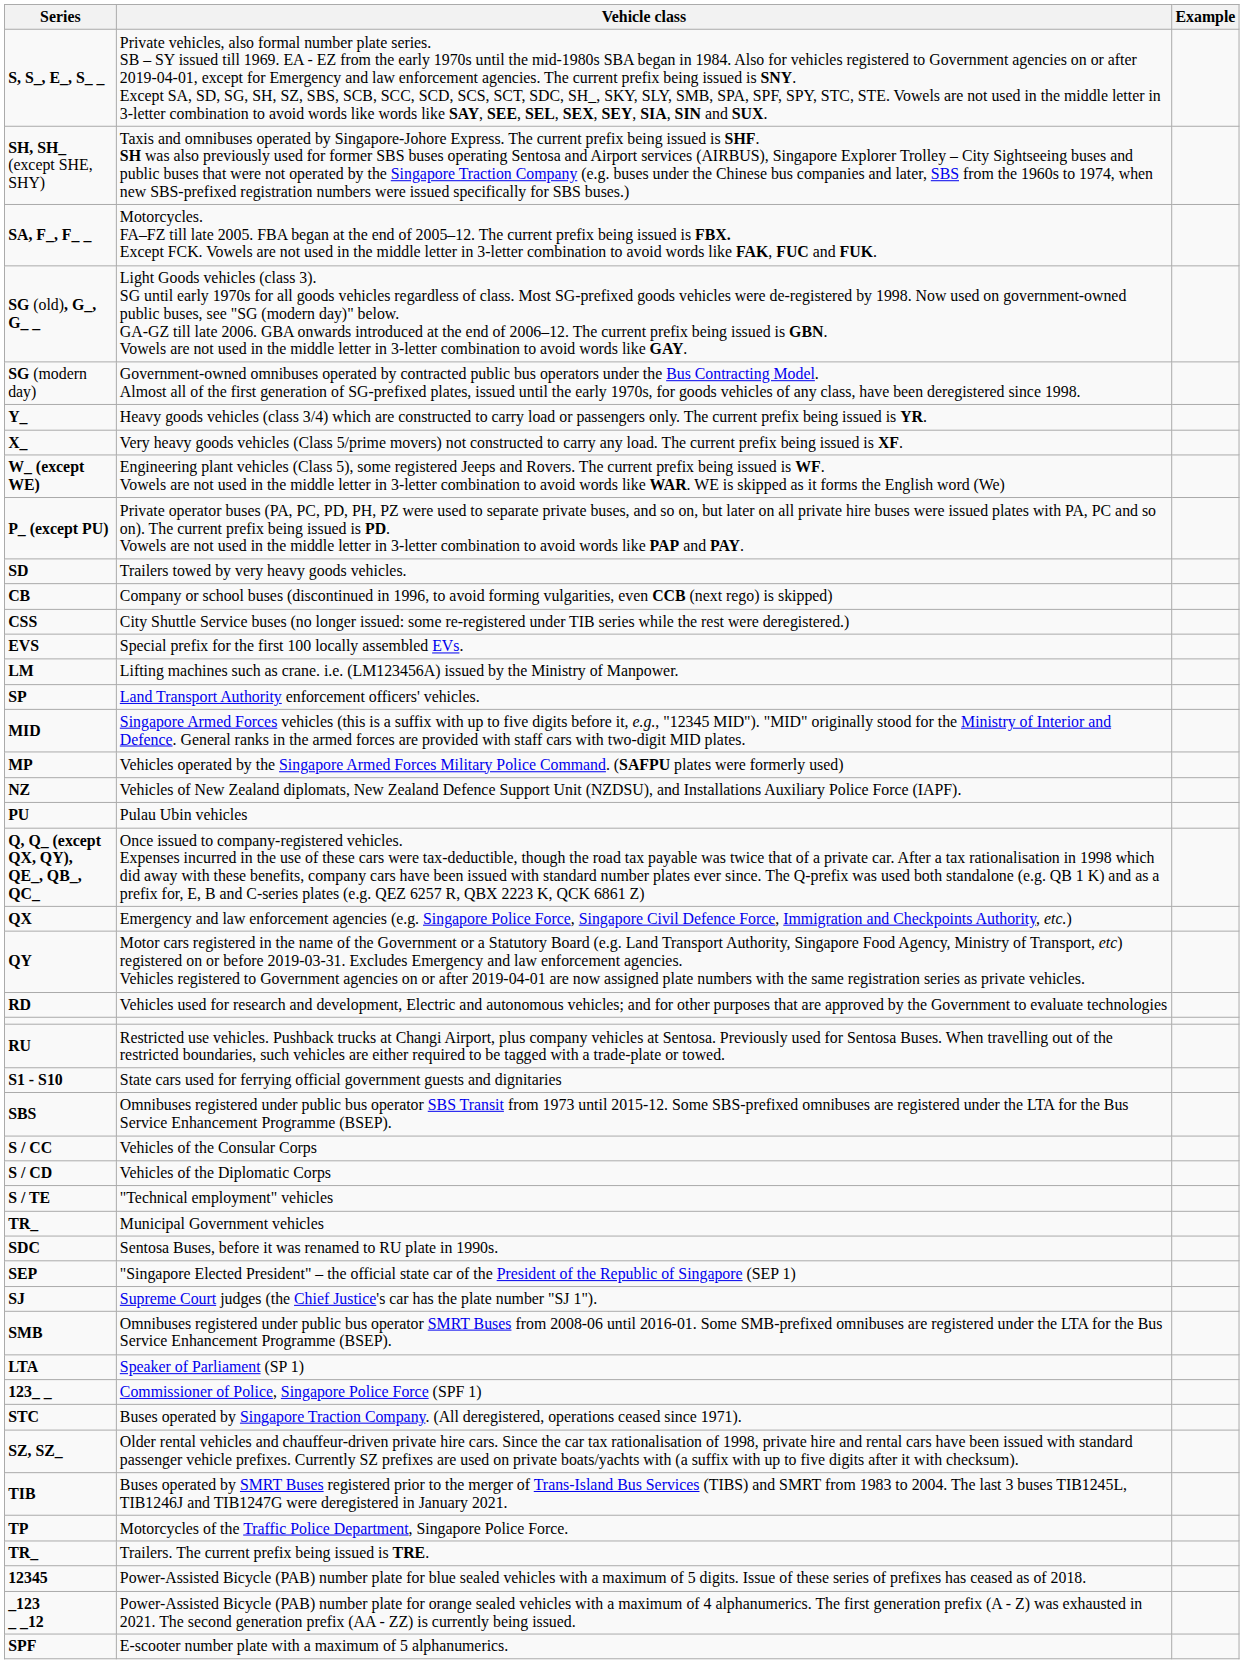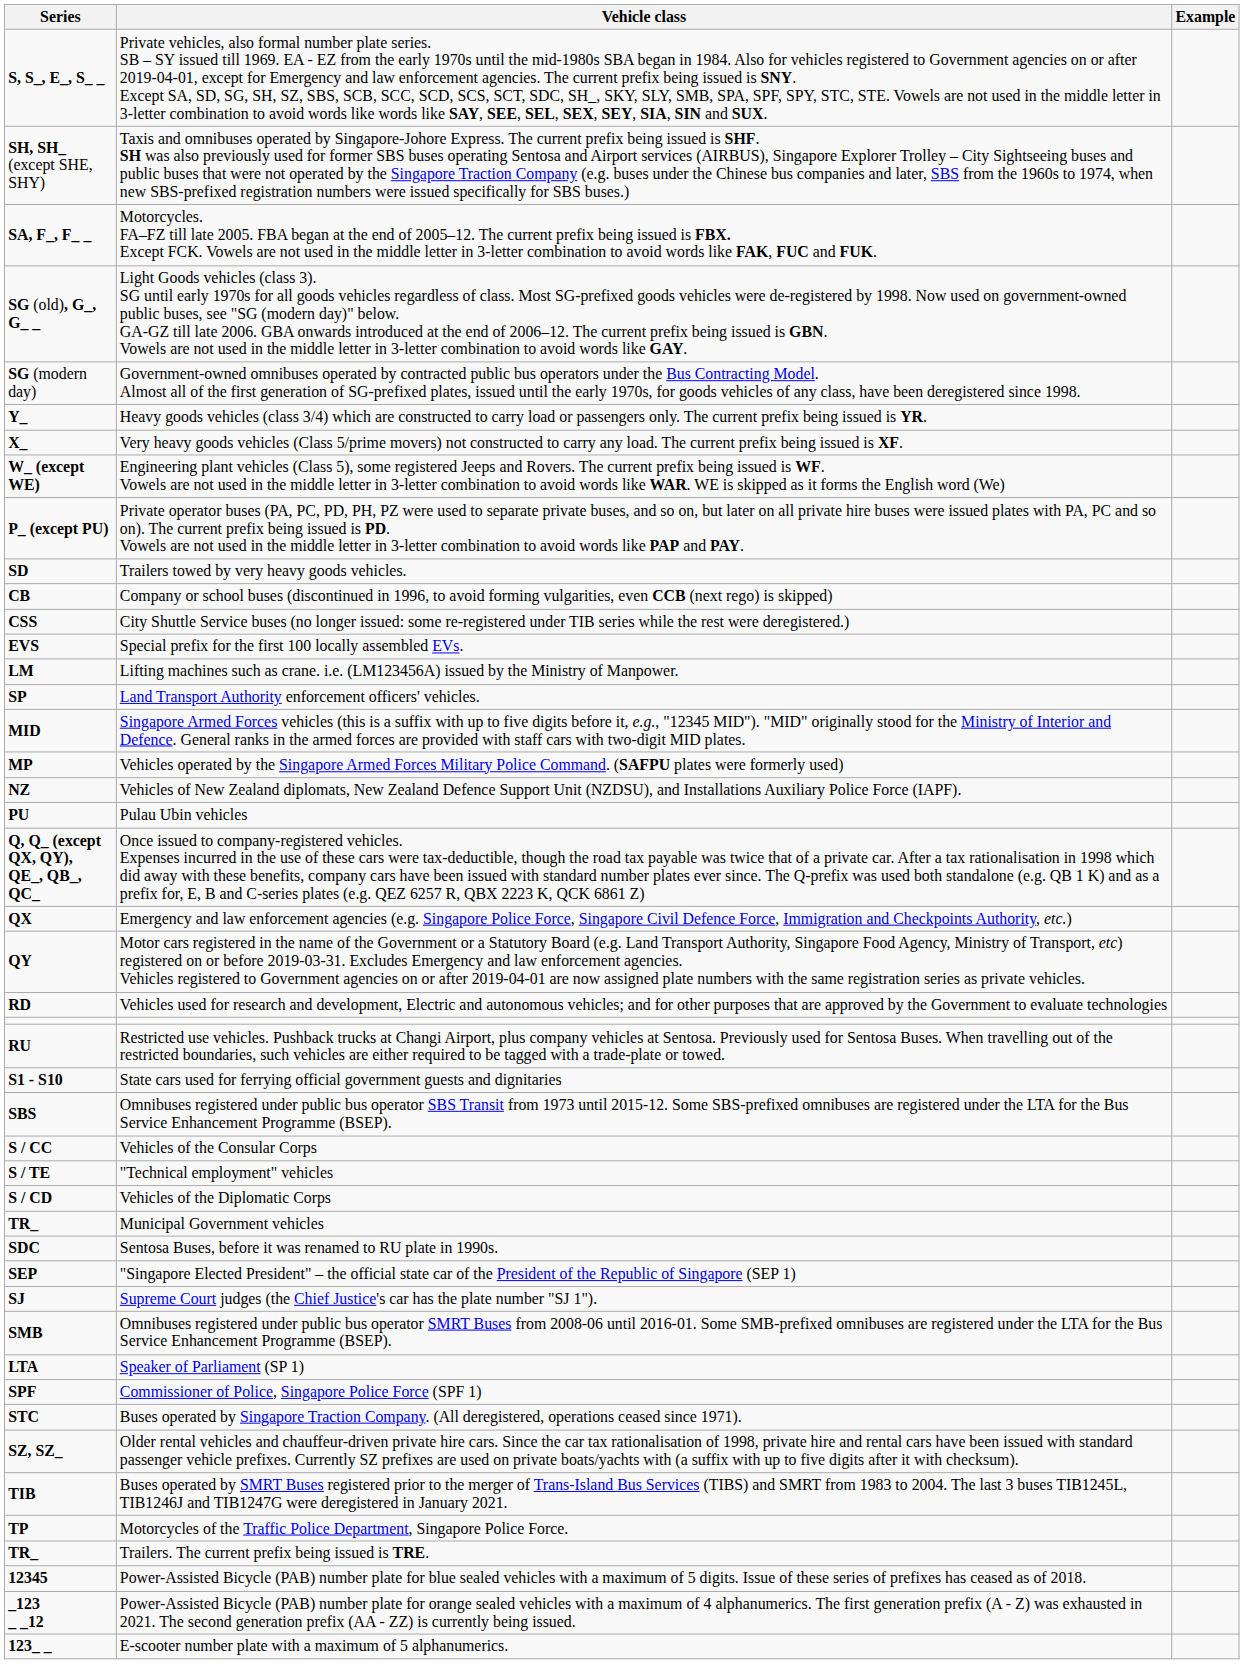rows swapped: (225, 1173) <-> (226, 1198)
(30, 1392) 123_ _ -> (22, 1392) SPF
(22, 1646) SPF -> (30, 1646) 123_ _
